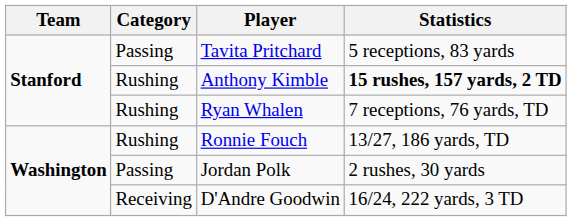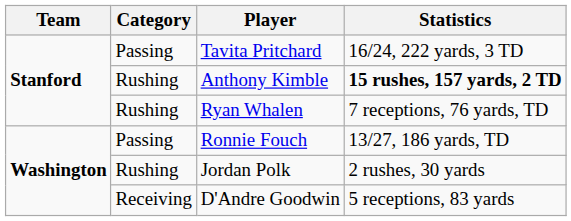(431, 50) 5 receptions, 83 yards -> (436, 50) 16/24, 222 yards, 3 TD
(147, 140) Rushing -> (144, 140) Passing
(144, 170) Passing -> (147, 170) Rushing
(436, 200) 16/24, 222 yards, 3 TD -> (431, 200) 5 receptions, 83 yards
